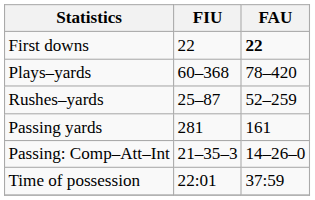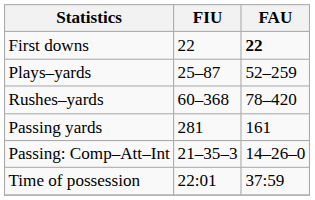(203, 72) 60–368 -> (199, 72) 25–87
(271, 72) 78–420 -> (271, 72) 52–259
(199, 99) 25–87 -> (203, 99) 60–368
(271, 99) 52–259 -> (271, 99) 78–420
